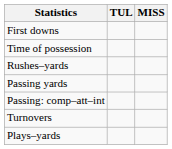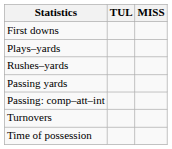rows swapped: (34, 135) <-> (49, 48)
